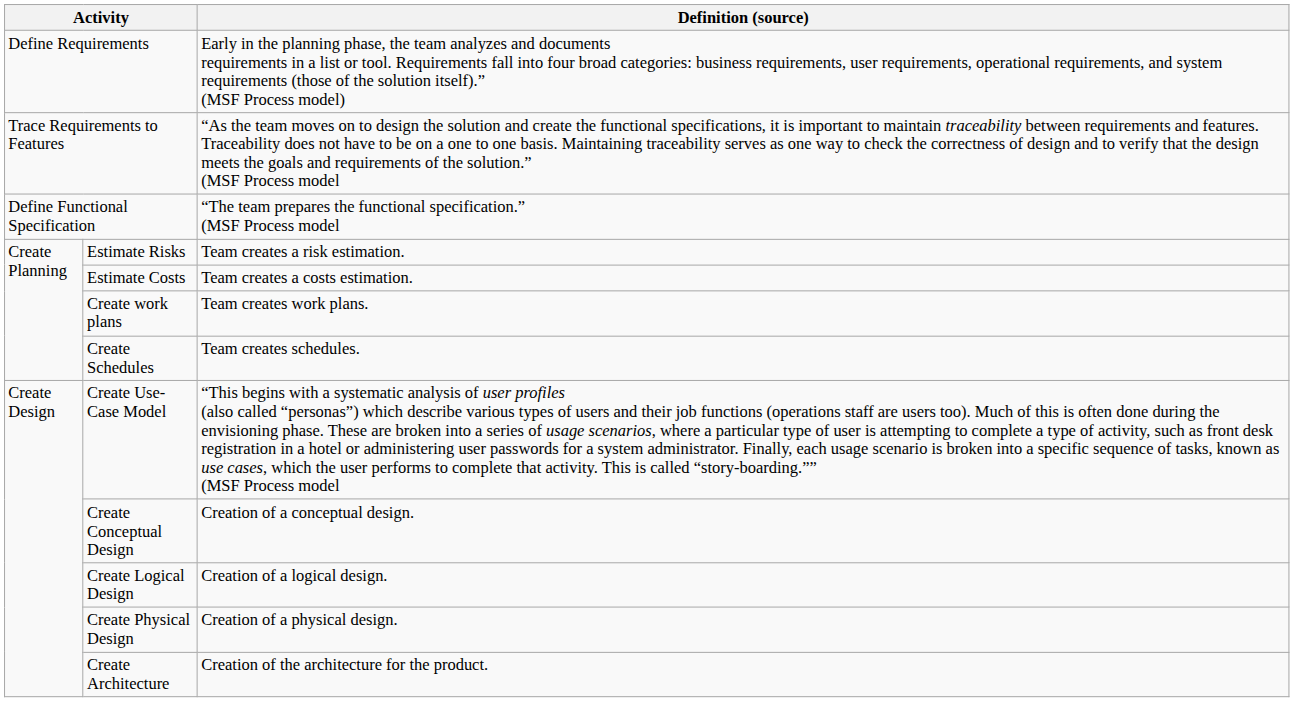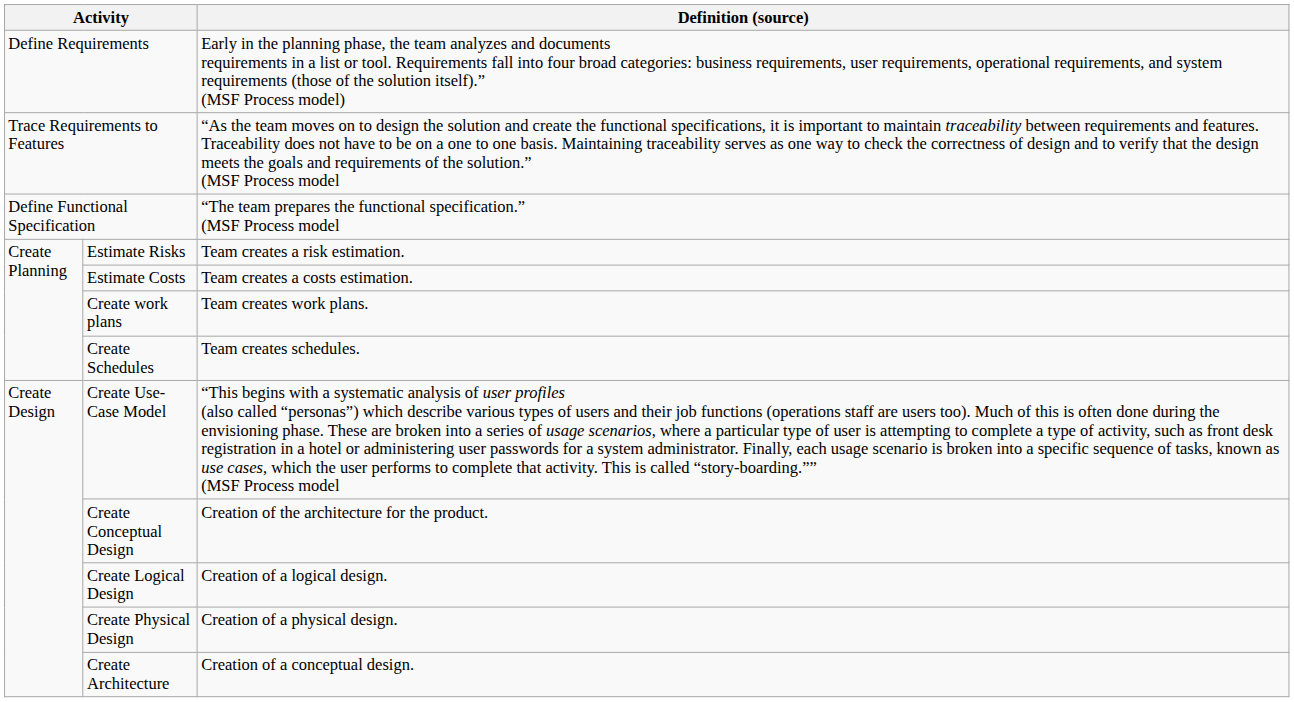(308, 512) Creation of a conceptual design. -> (345, 512) Creation of the architecture for the product.
(345, 664) Creation of the architecture for the product. -> (308, 664) Creation of a conceptual design.
